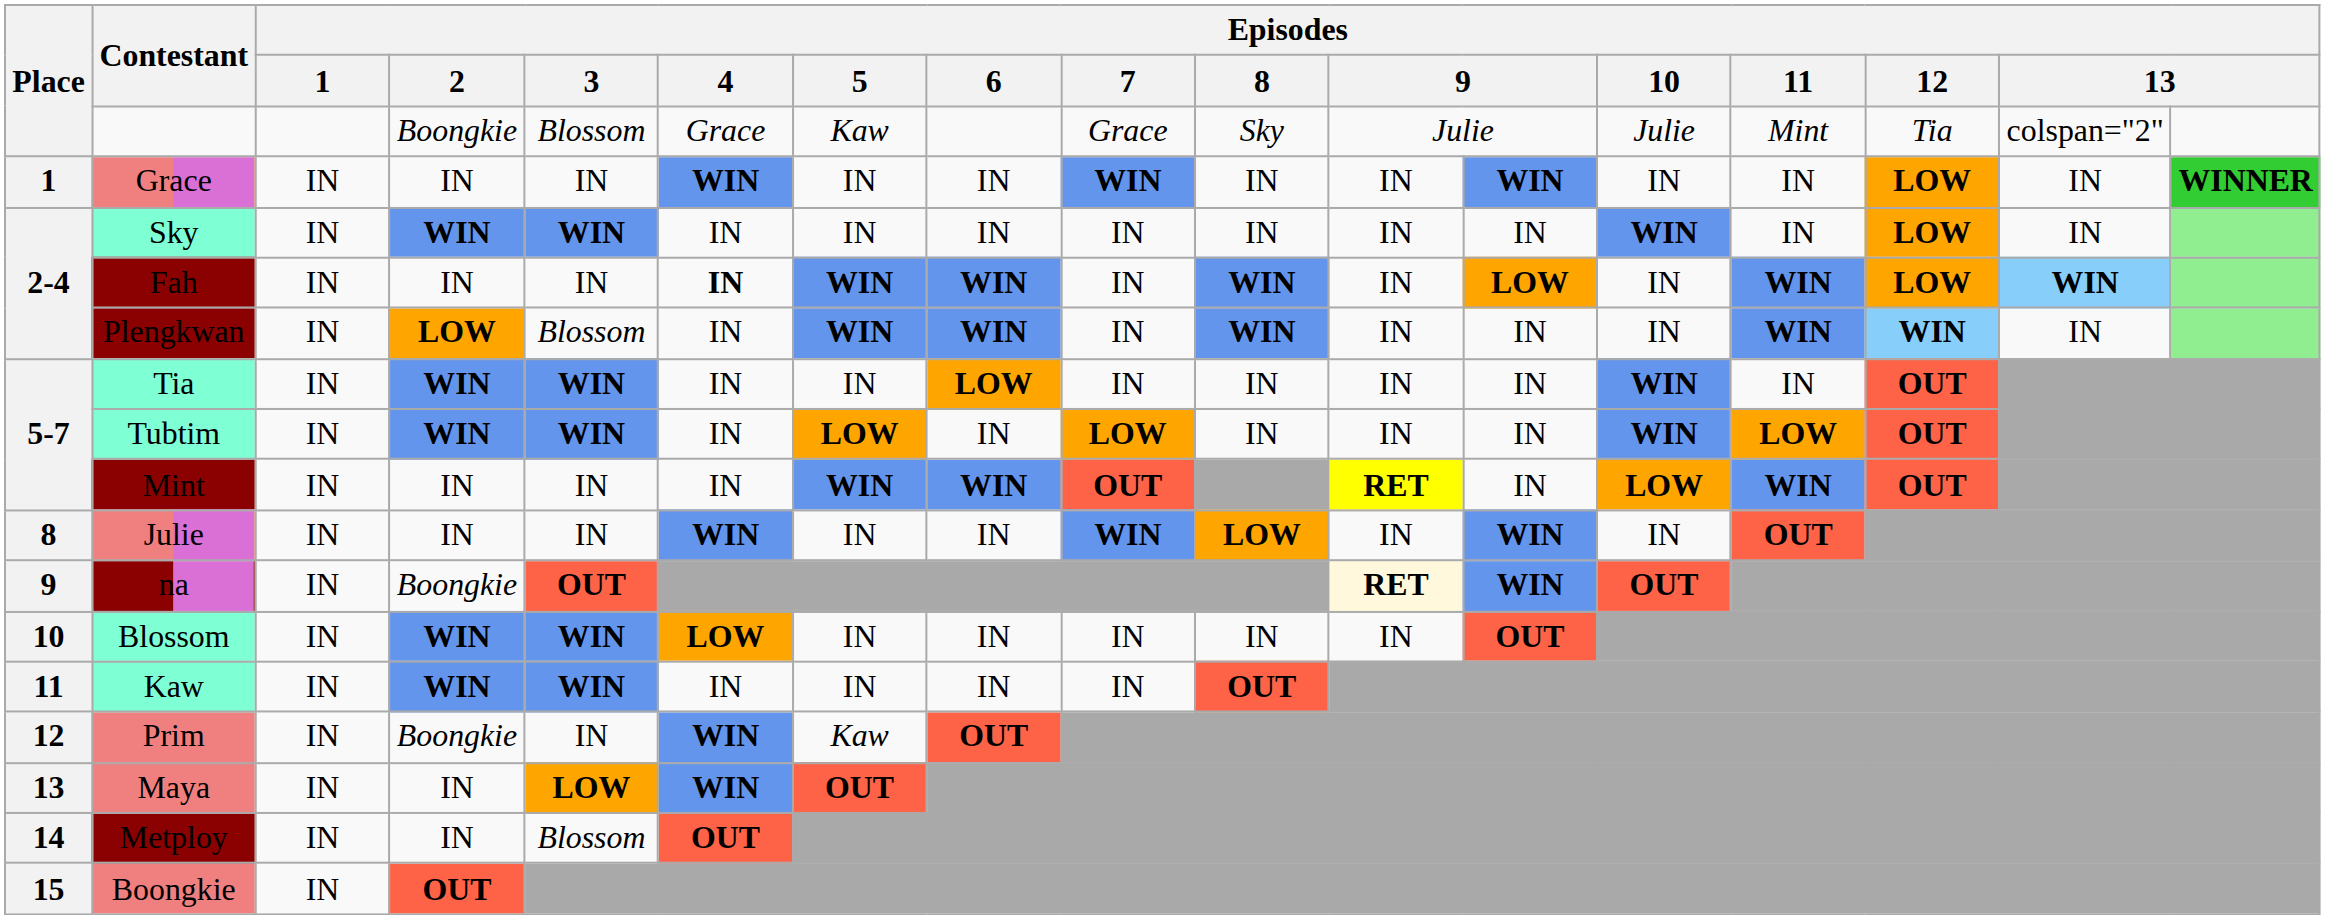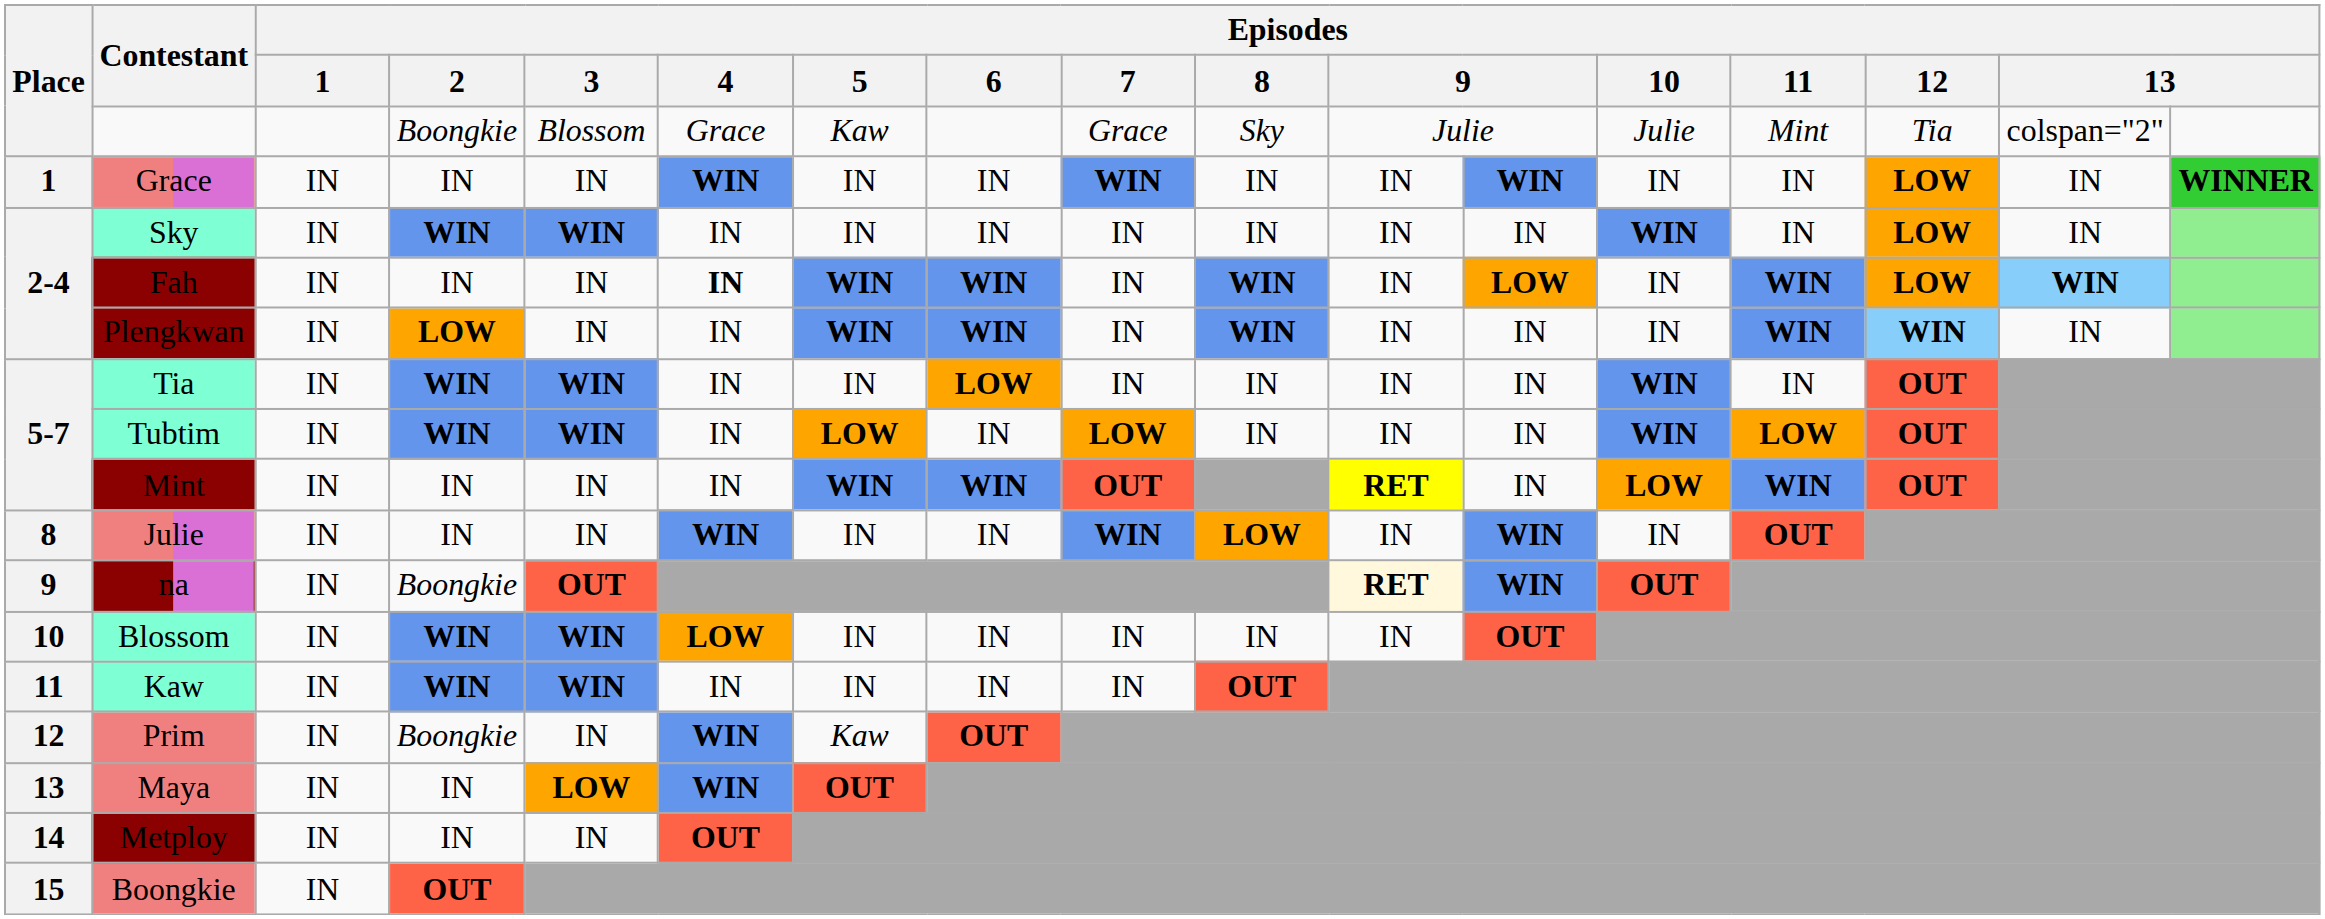(591, 332) Blossom -> (591, 332) IN
(591, 837) Blossom -> (591, 837) IN
